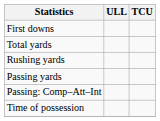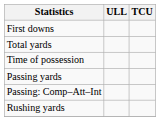rows swapped: (36, 60) <-> (45, 108)
